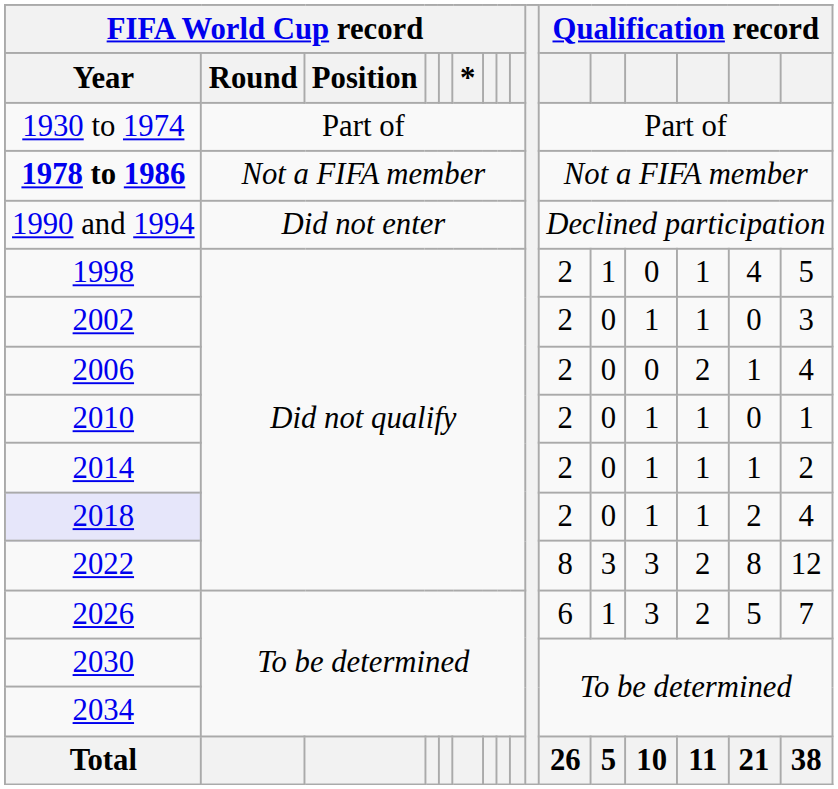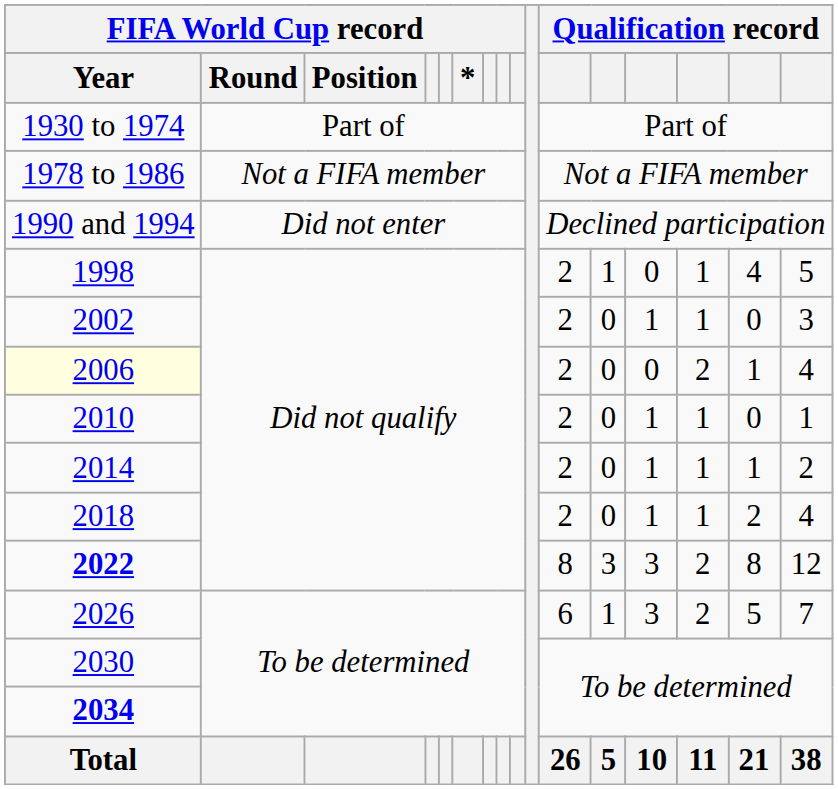(103, 175) bold -> (103, 175) normal
(103, 369) no background -> (103, 369) lightyellow background
(103, 516) lavender background -> (103, 516) no background
(103, 564) normal -> (103, 564) bold
(103, 710) normal -> (103, 710) bold
